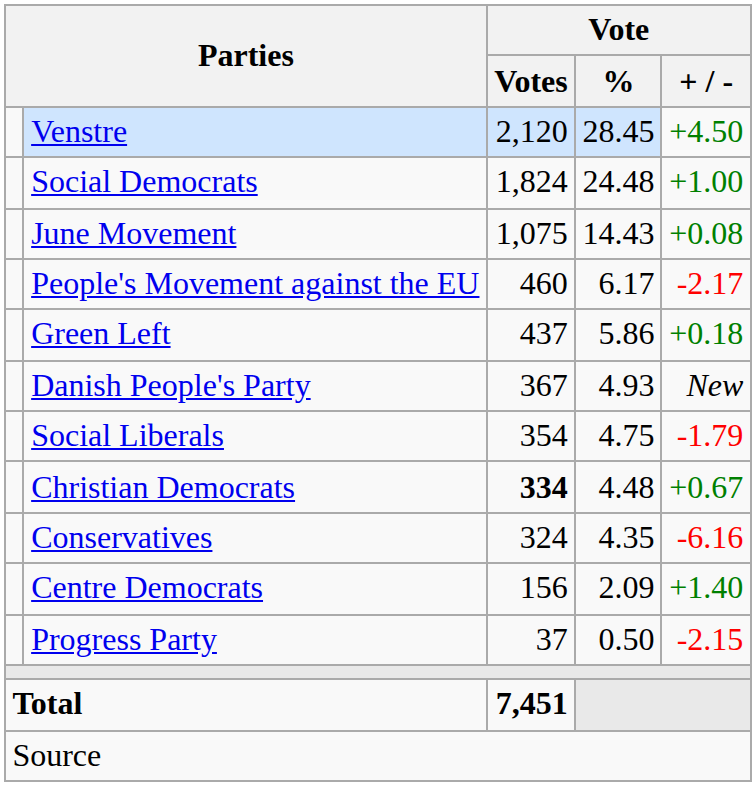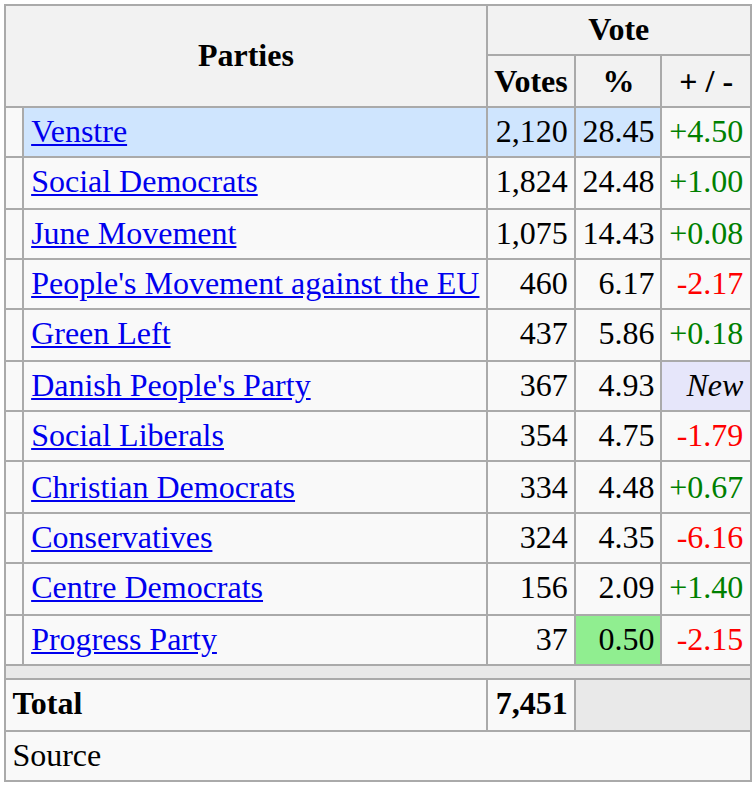(715, 385) no background -> (715, 385) lavender background
(544, 486) bold -> (544, 486) normal
(626, 638) no background -> (626, 638) lightgreen background
